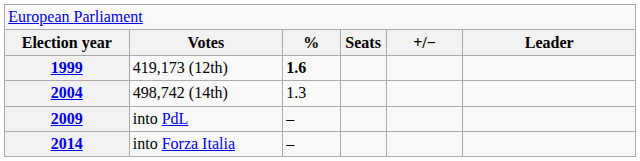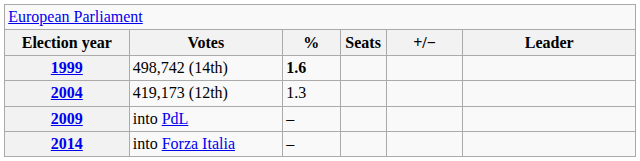(180, 67) 419,173 (12th) -> (180, 67) 498,742 (14th)
(180, 93) 498,742 (14th) -> (180, 93) 419,173 (12th)
